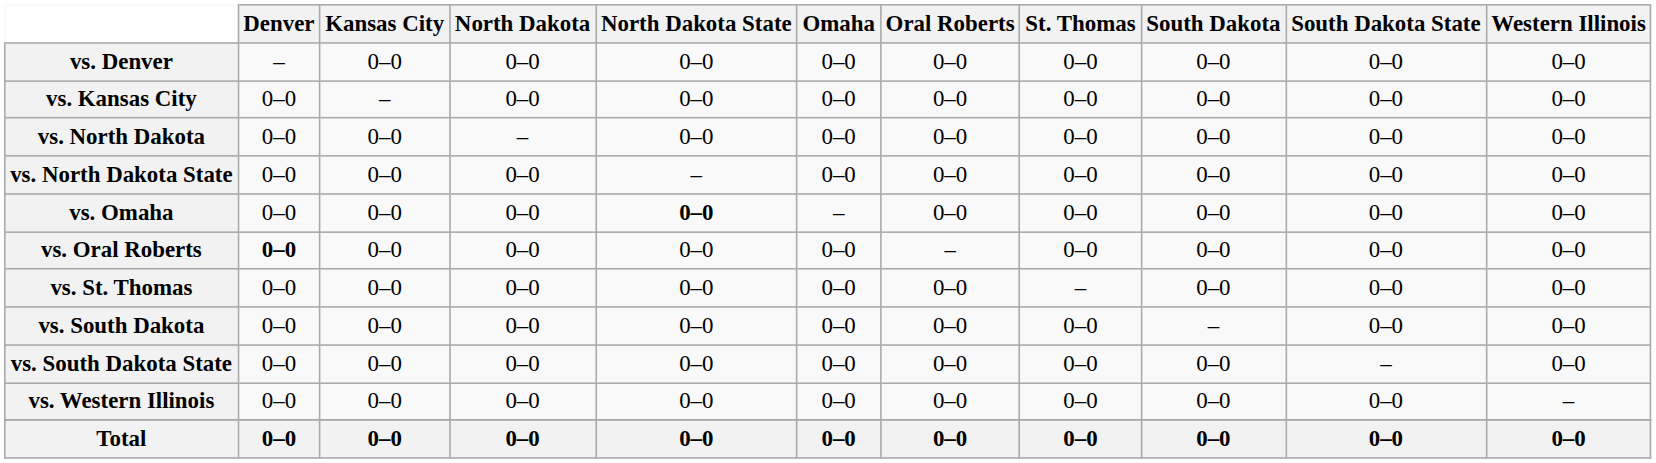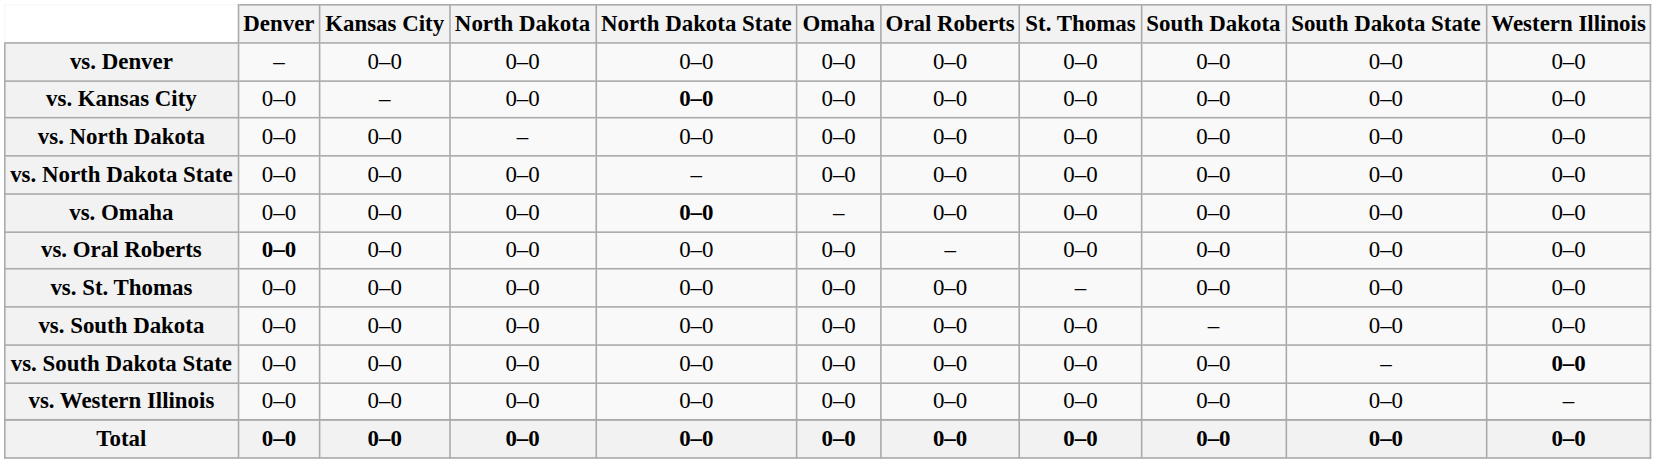(696, 99) normal -> (696, 99) bold
(1569, 363) normal -> (1569, 363) bold
